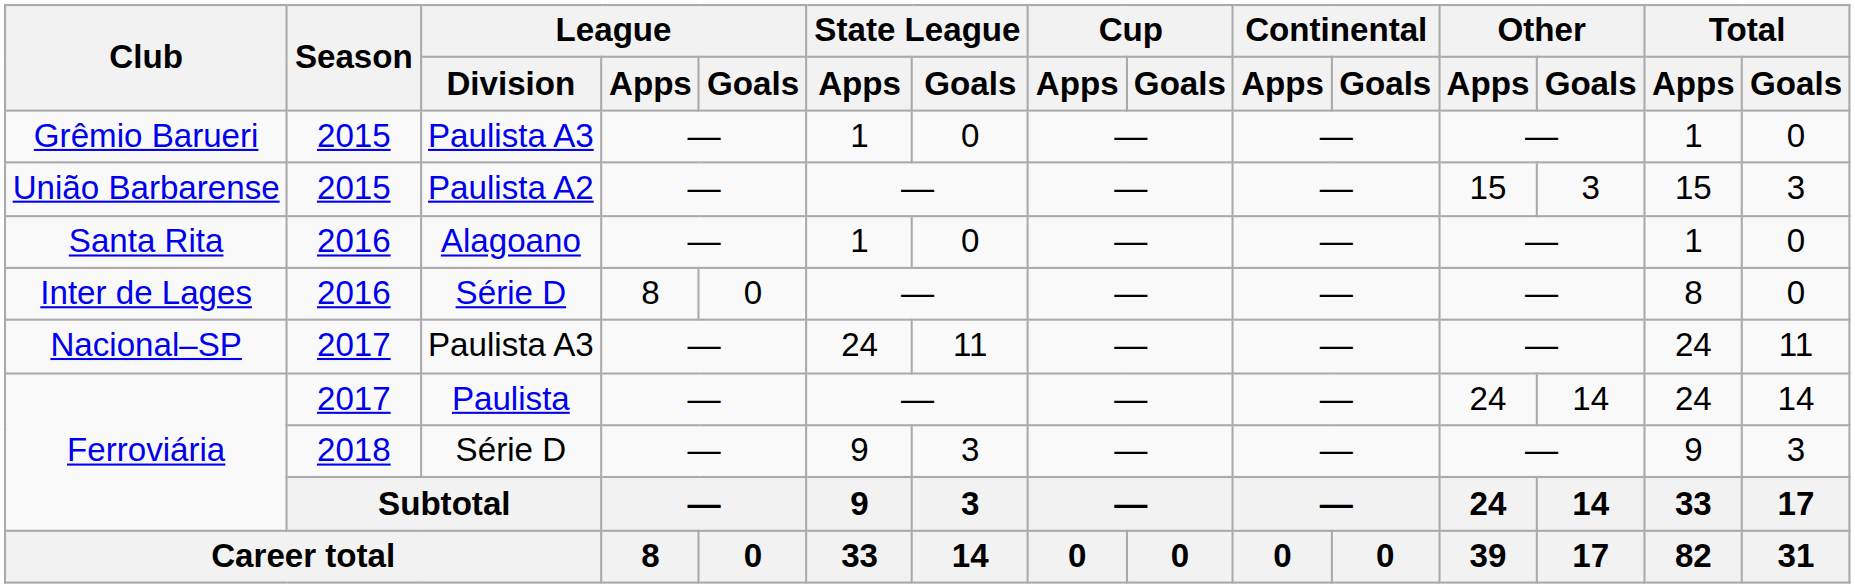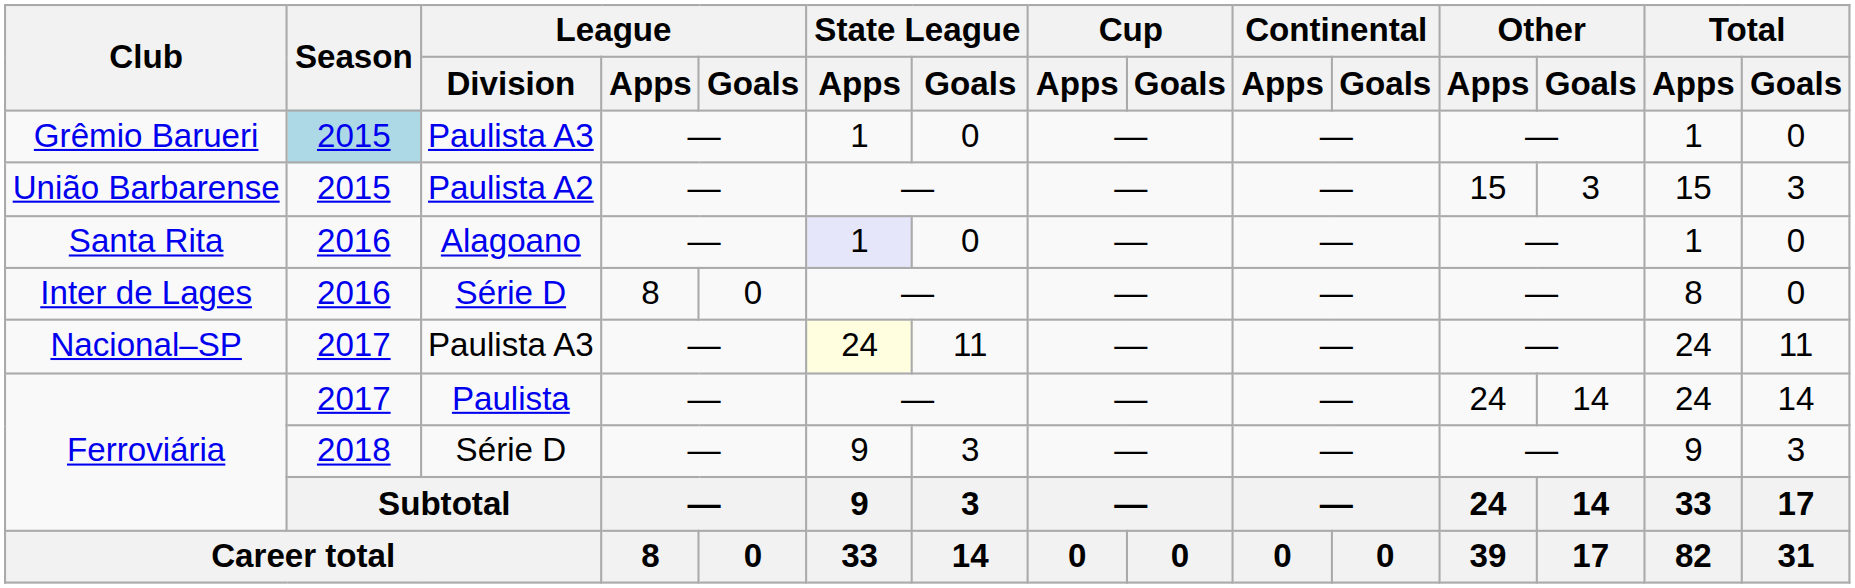(354, 135) no background -> (354, 135) lightblue background
(860, 240) no background -> (860, 240) lavender background
(860, 345) no background -> (860, 345) lightyellow background
